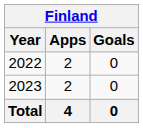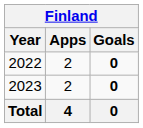(114, 63) normal -> (114, 63) bold
(114, 87) normal -> (114, 87) bold
